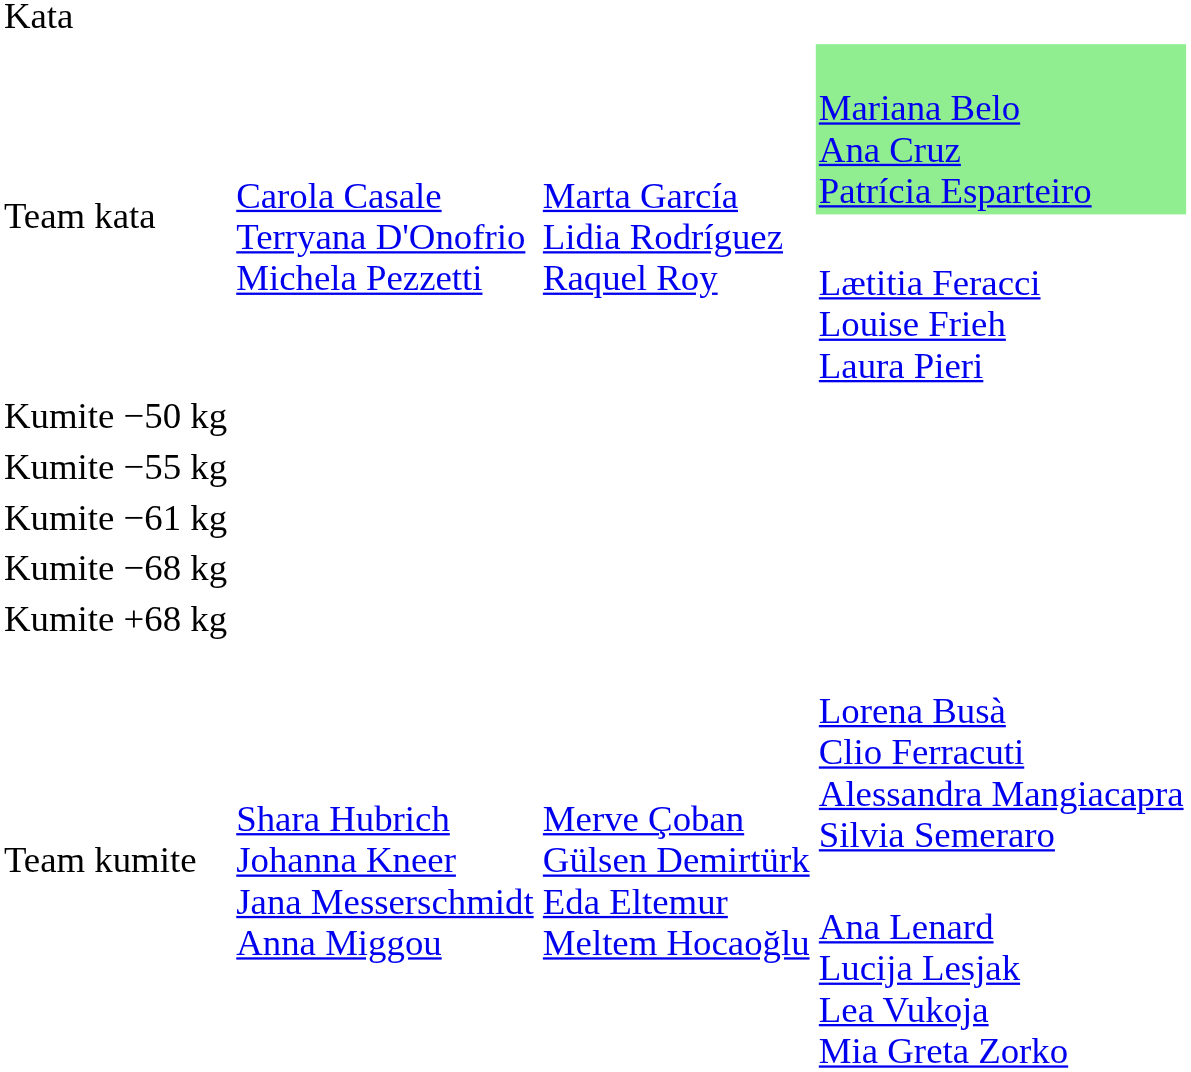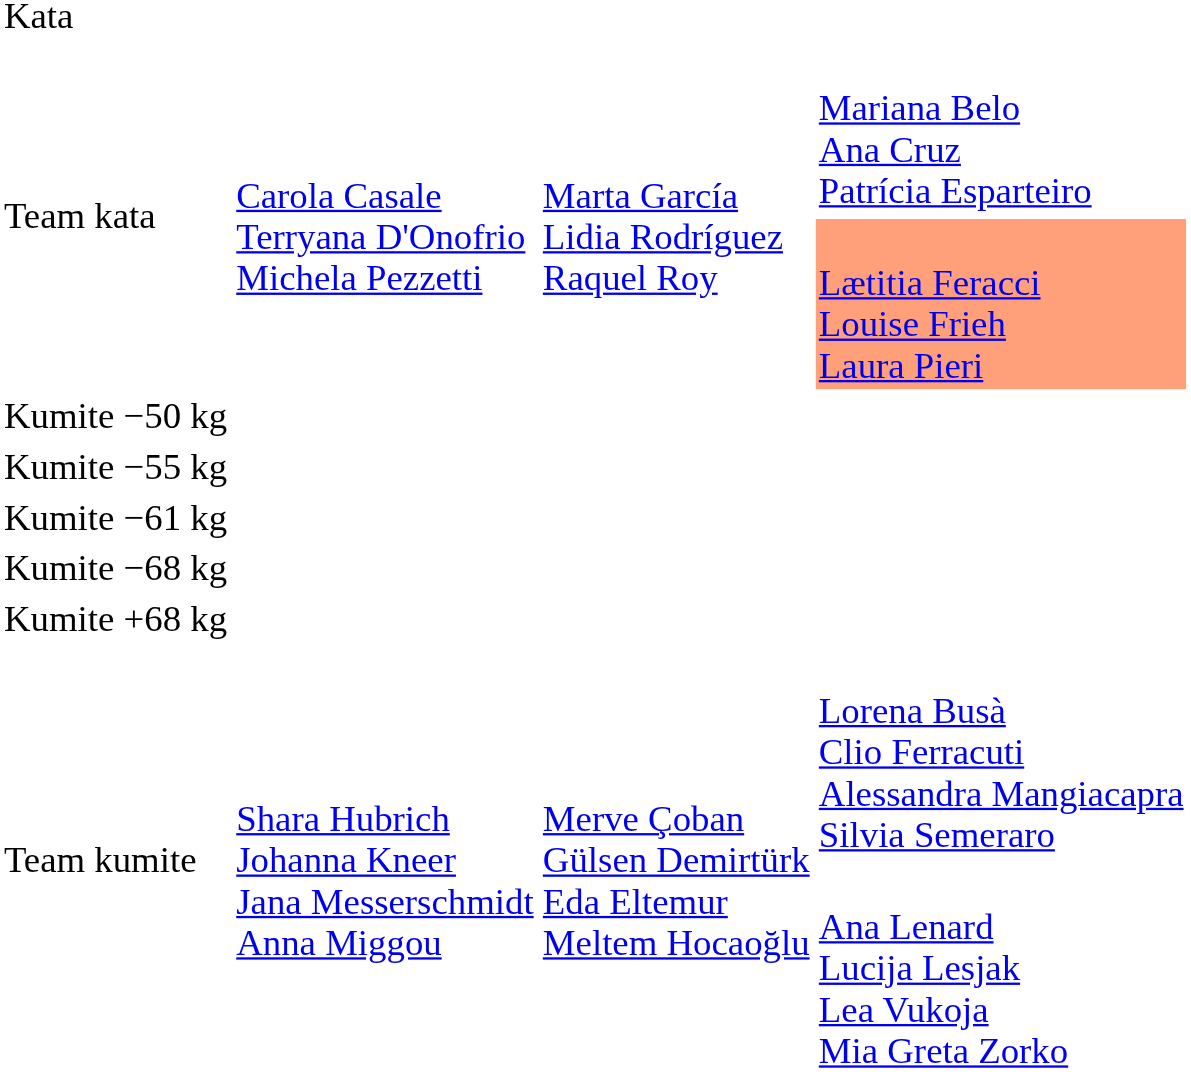(955, 149) lightgreen background -> (955, 149) no background
(930, 324) no background -> (930, 324) lightsalmon background
